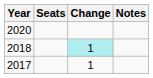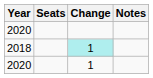(19, 65) 2017 -> (19, 65) 2020
